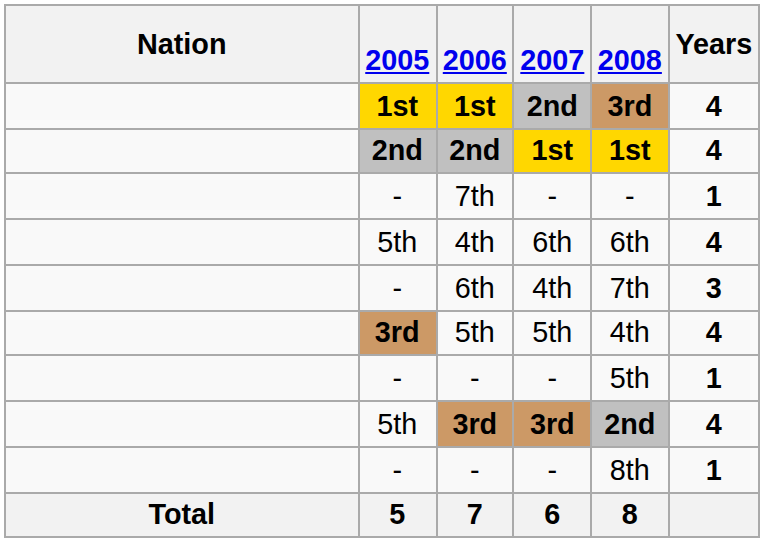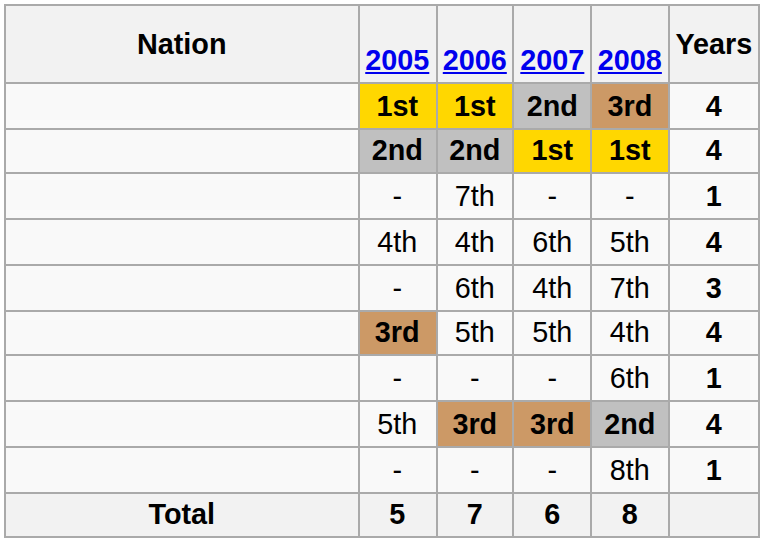(397, 242) 5th -> (397, 242) 4th
(630, 242) 6th -> (630, 242) 5th
(630, 379) 5th -> (630, 379) 6th
